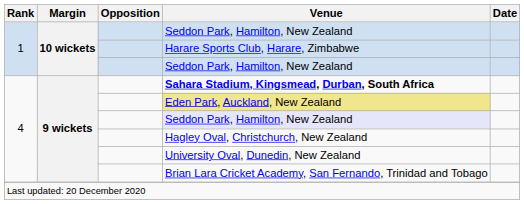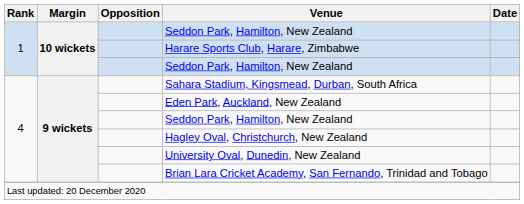(299, 84) bold -> (291, 84) normal
(253, 102) khaki background -> (253, 102) no background
(259, 119) lavender background -> (259, 119) no background
